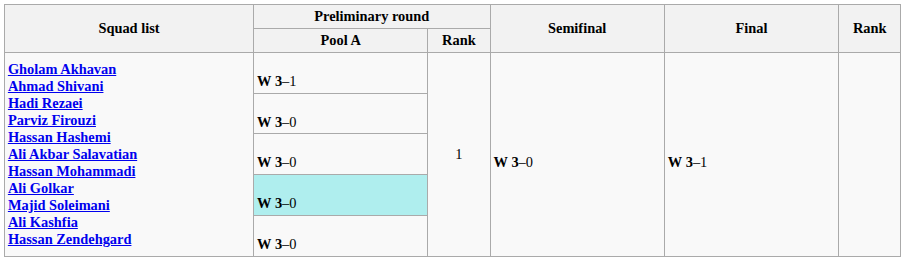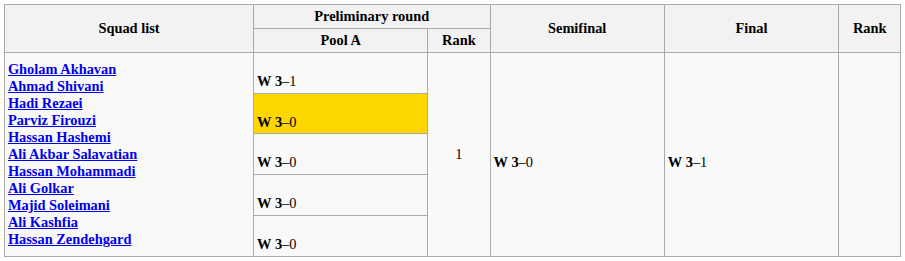(277, 122) no background -> (277, 122) gold background
(277, 203) paleturquoise background -> (277, 203) no background
